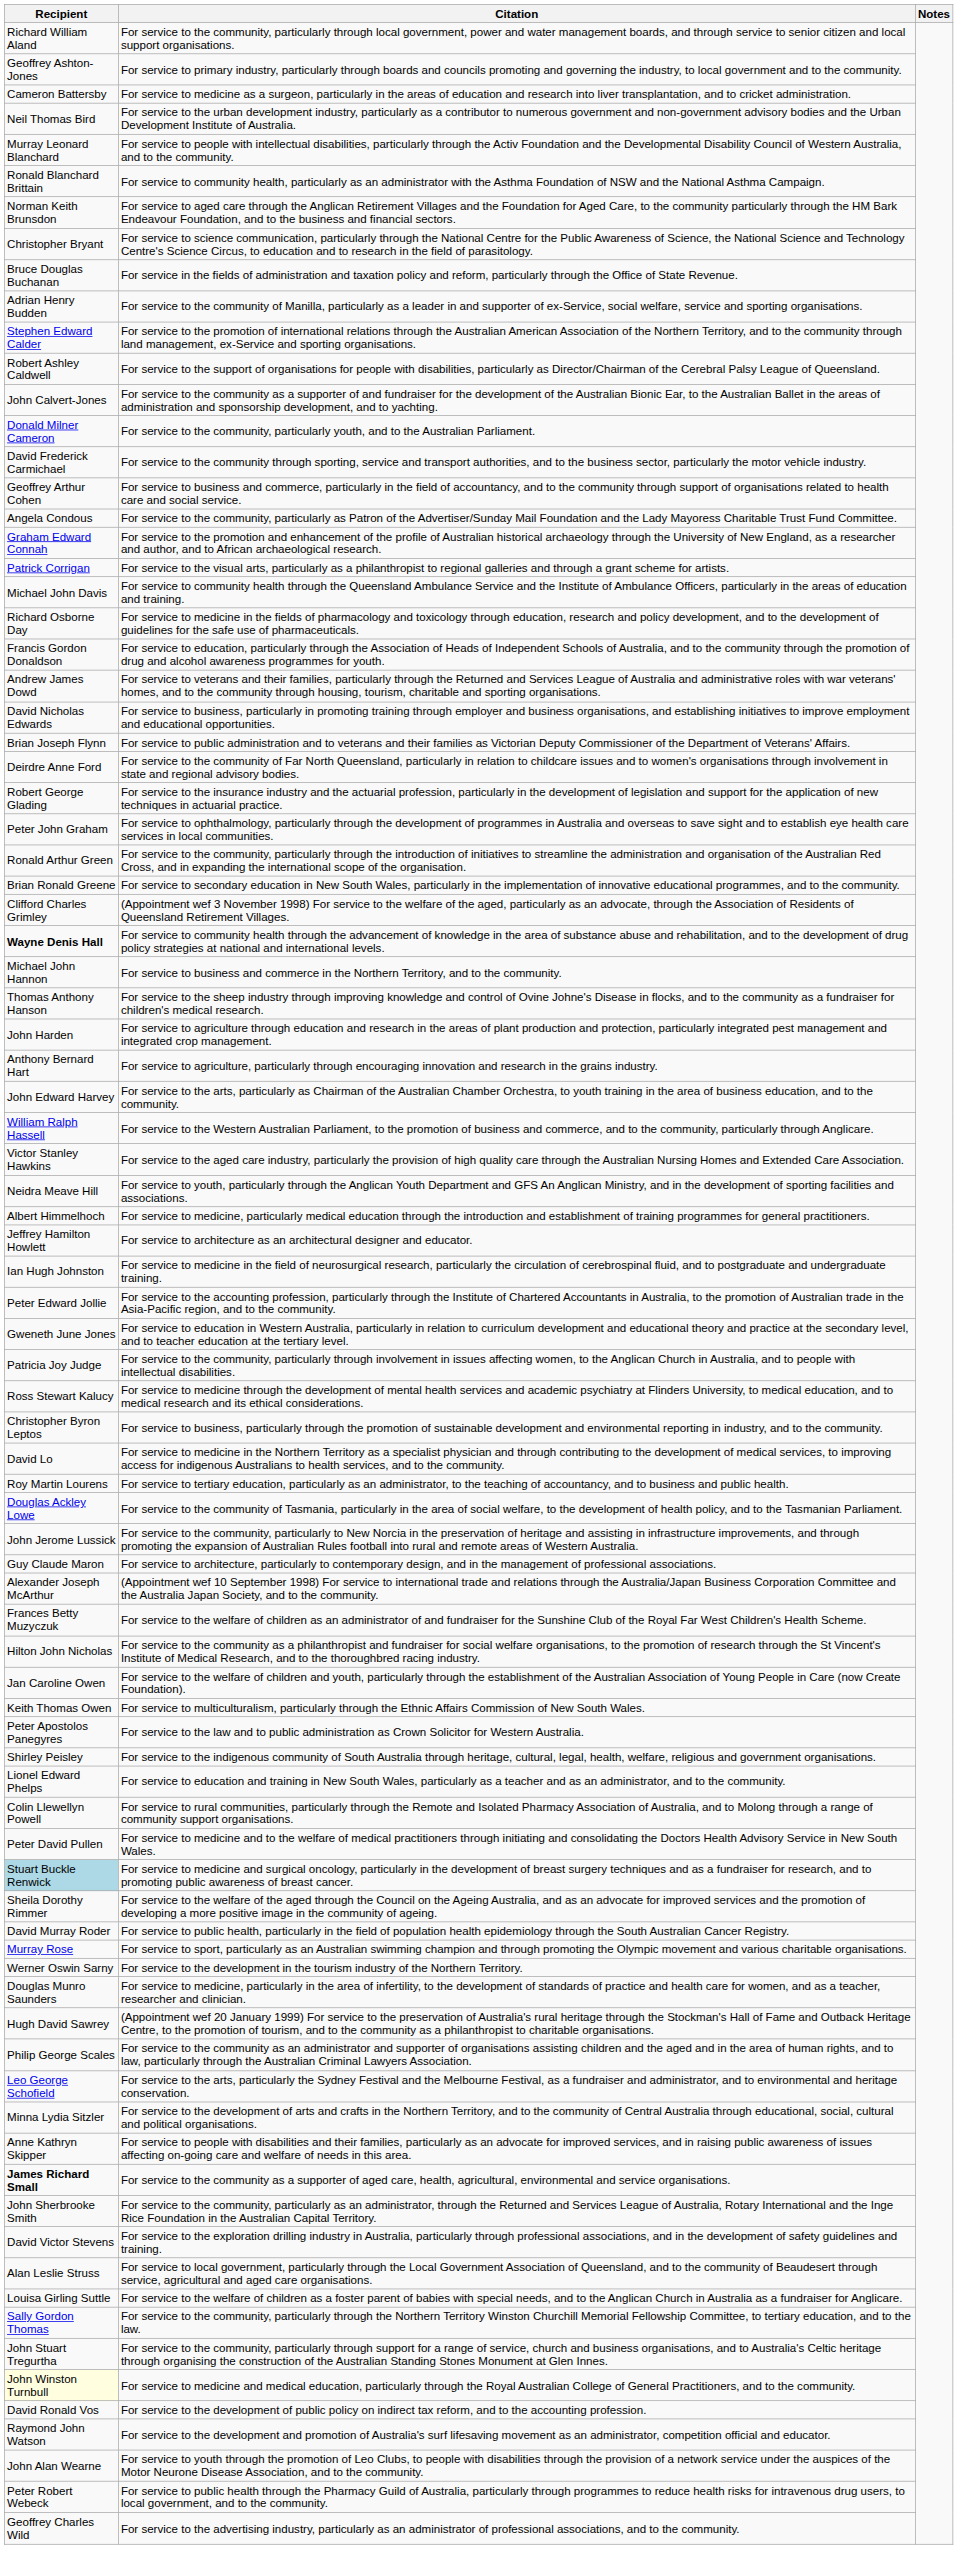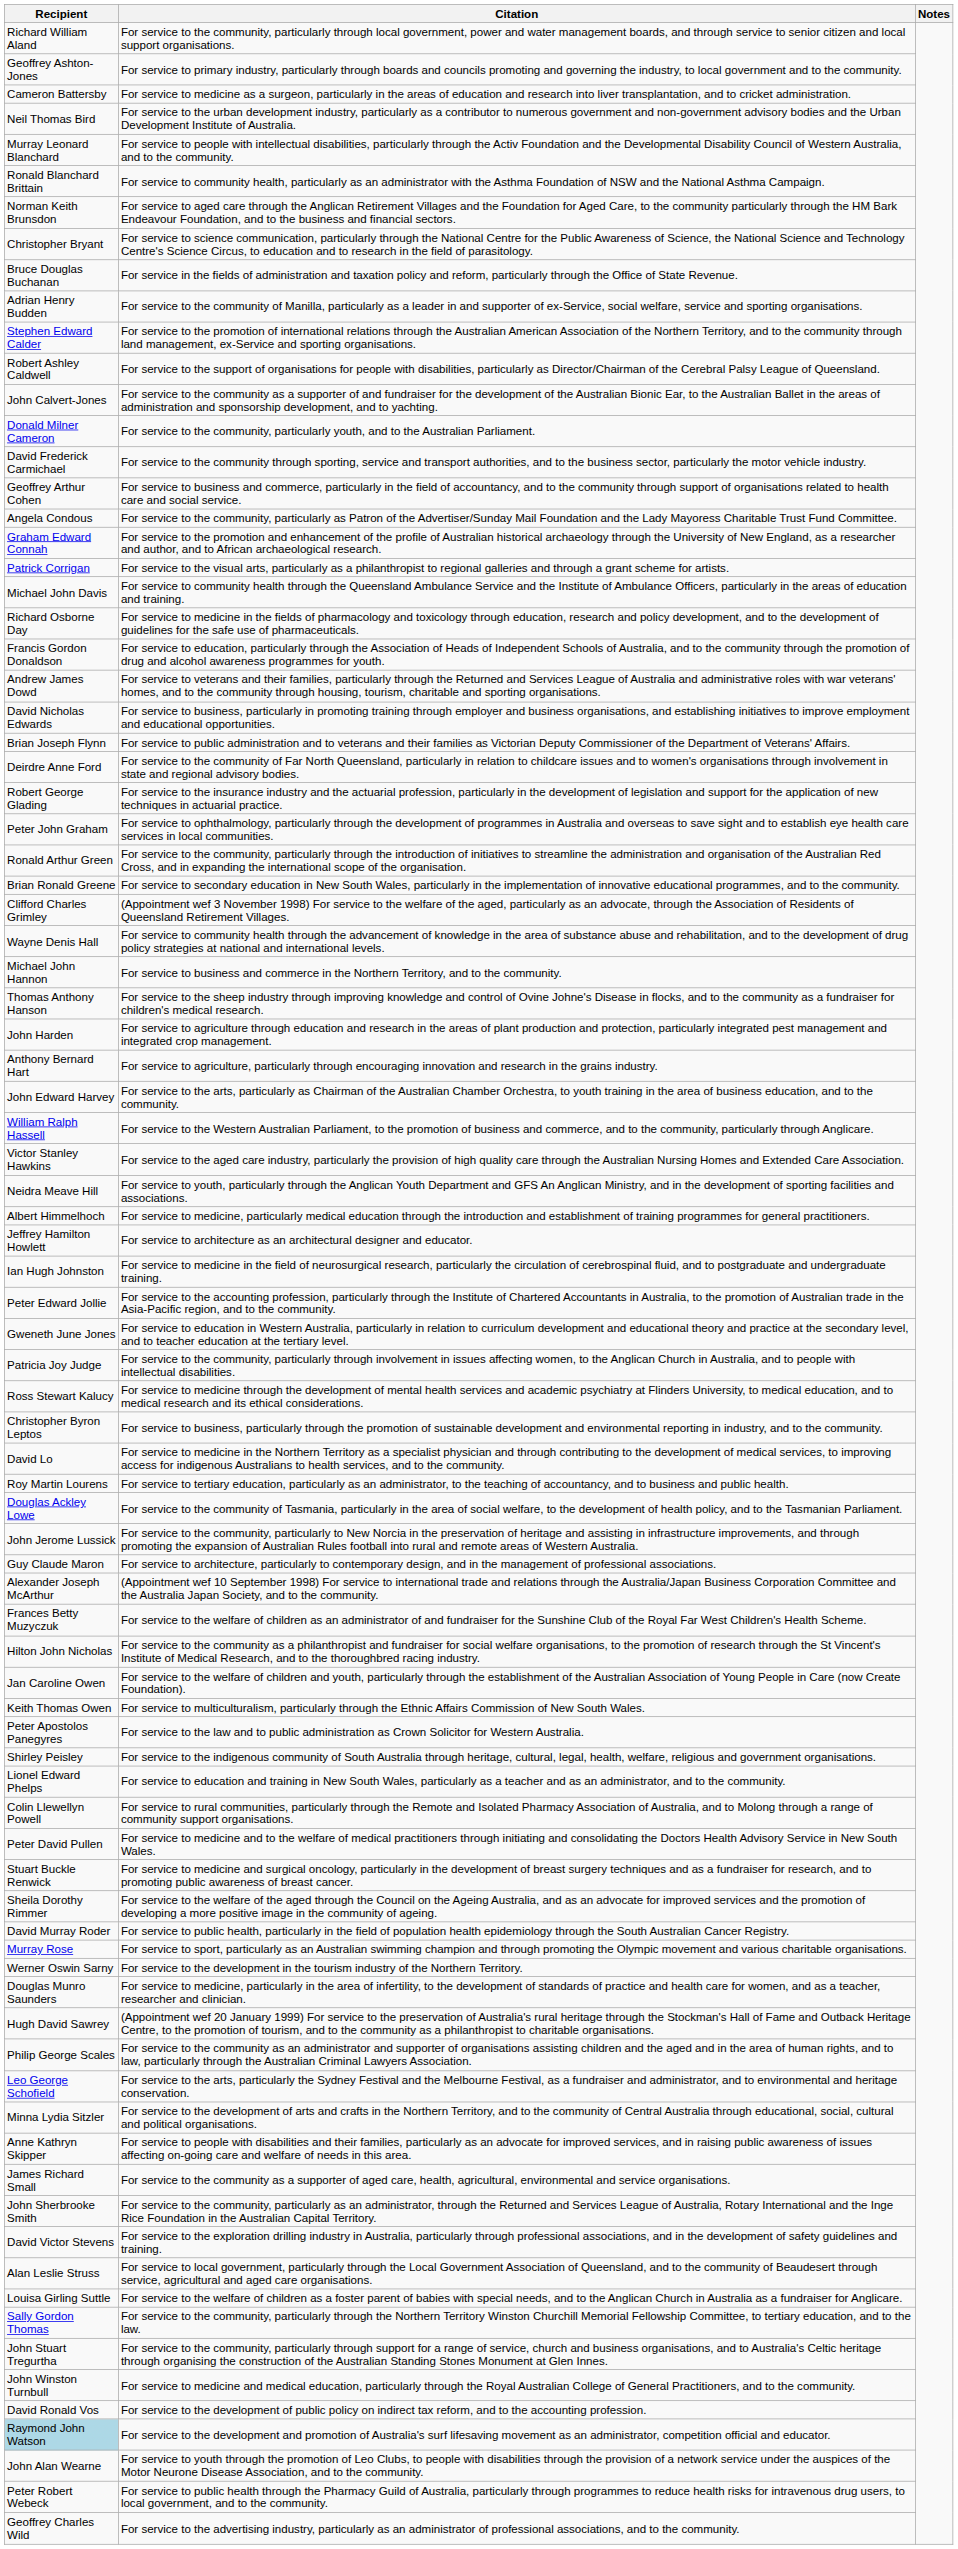(55, 941) bold -> (53, 941) normal
(41, 1875) lightblue background -> (41, 1875) no background
(48, 2180) bold -> (46, 2180) normal
(42, 2385) lightyellow background -> (42, 2385) no background
(46, 2435) no background -> (46, 2435) lightblue background
